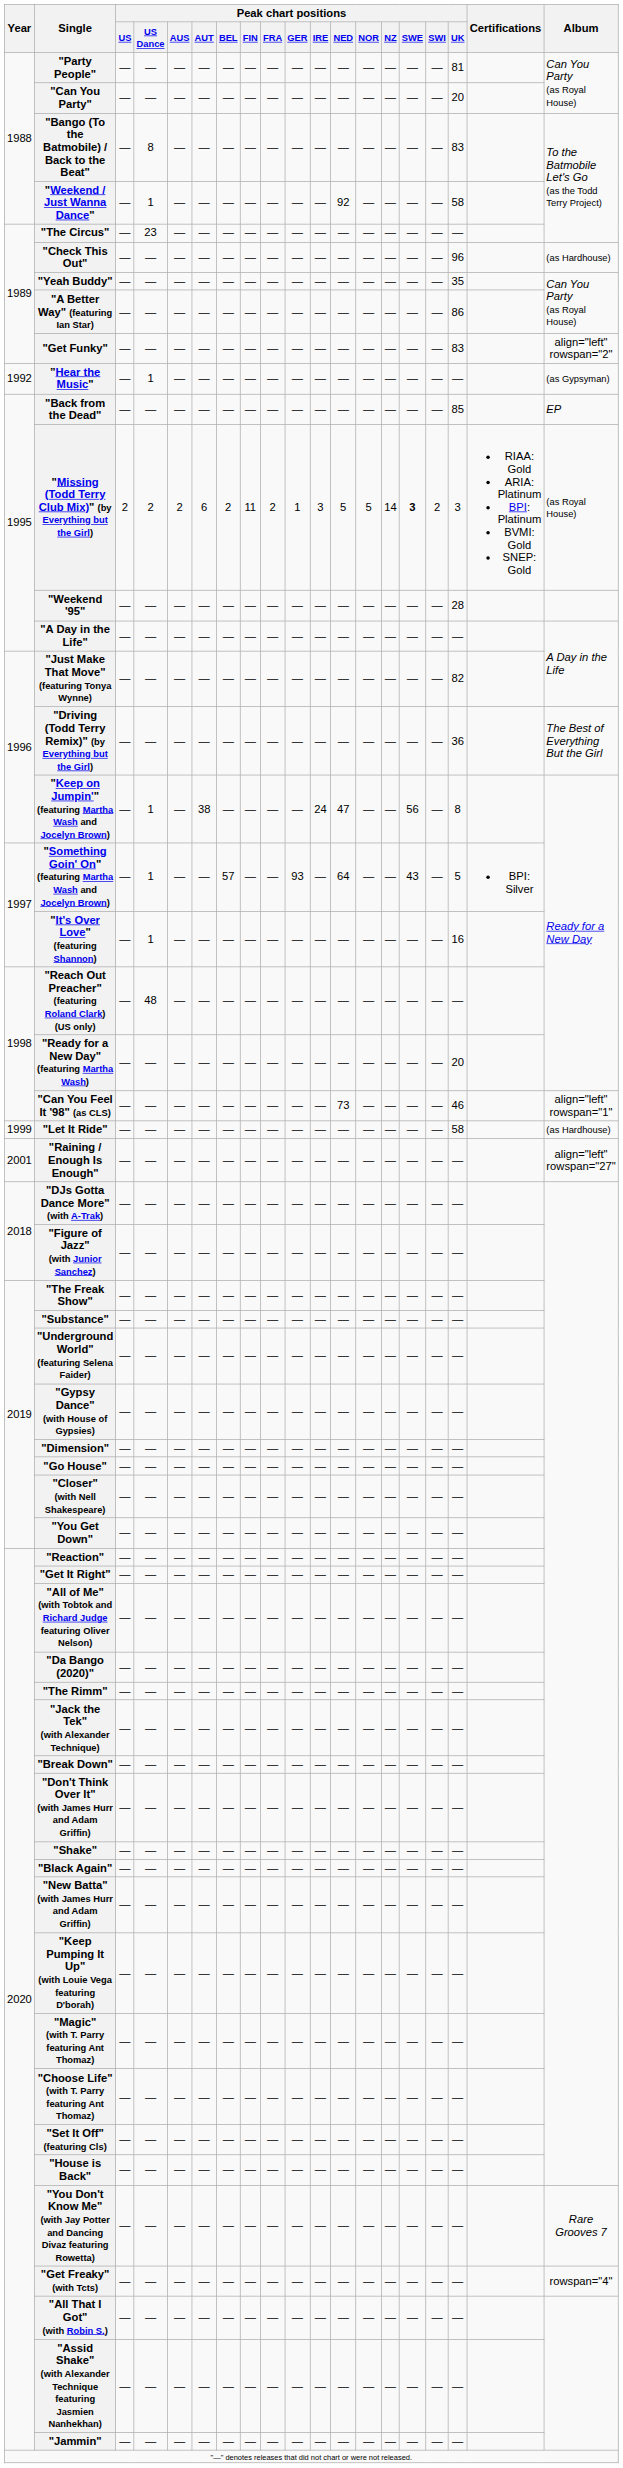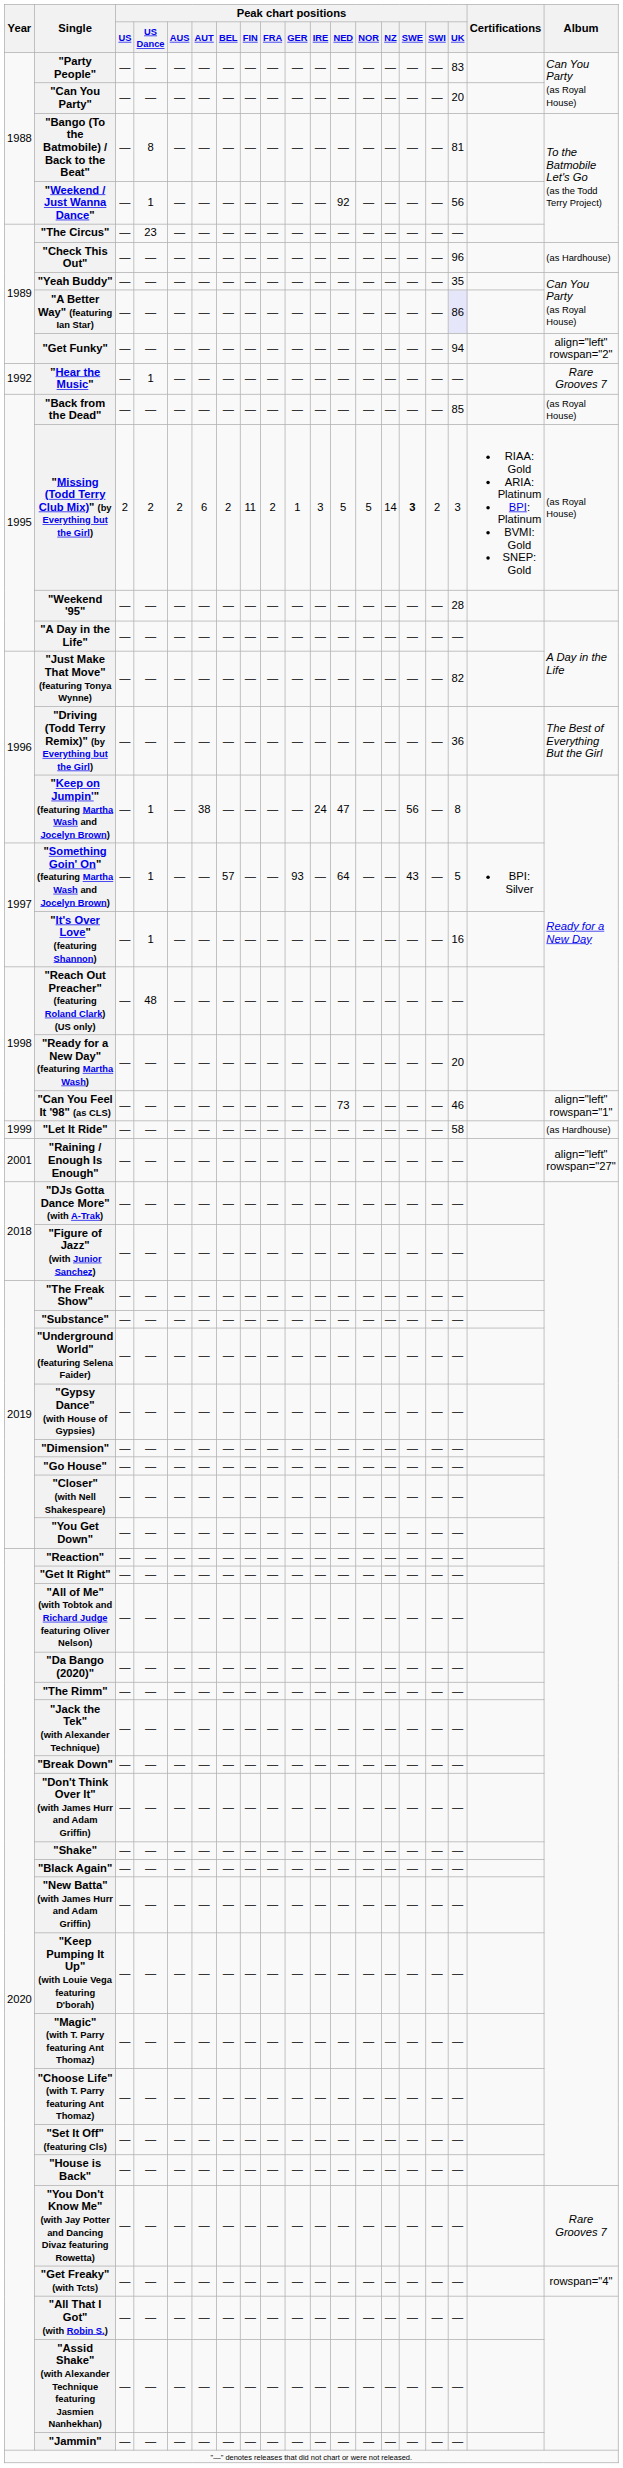(458, 67) 81 -> (458, 67) 83
(458, 147) 83 -> (458, 147) 81
(458, 202) 58 -> (458, 202) 56
(458, 311) no background -> (458, 311) lavender background
(458, 348) 83 -> (458, 348) 94
(578, 379) (as Gypsyman) -> (581, 378) Rare Grooves 7
(554, 409) EP -> (566, 409) (as Royal House)
